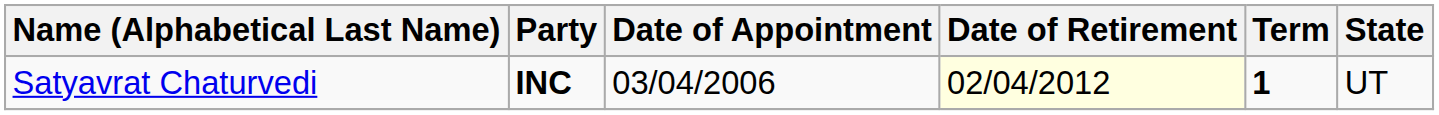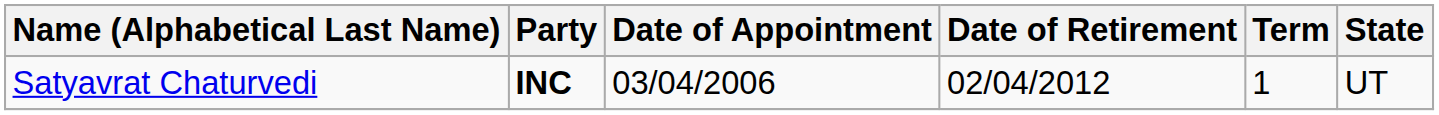(1029, 82) lightyellow background -> (1029, 82) no background
(1261, 82) bold -> (1261, 82) normal
